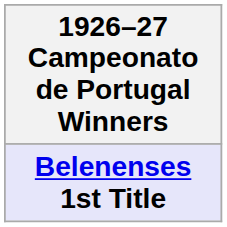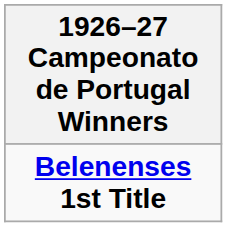(113, 182) lavender background -> (113, 182) no background
